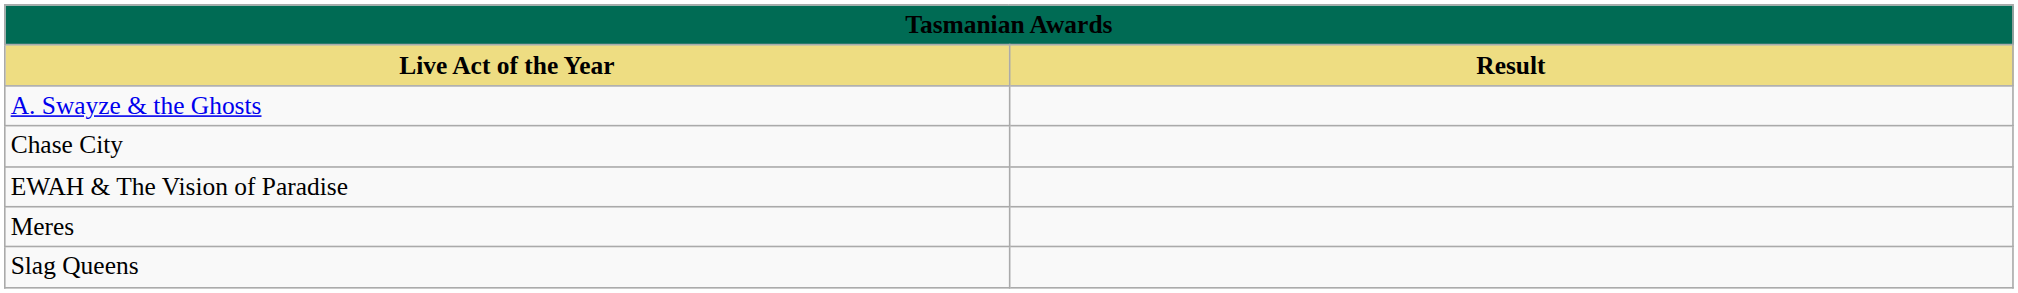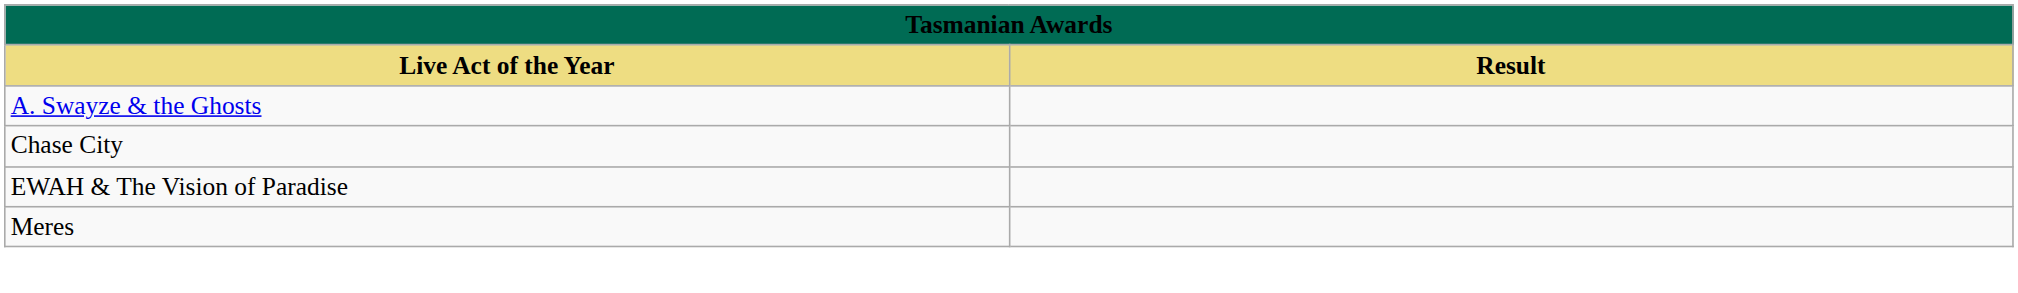- row: (75, 266)
